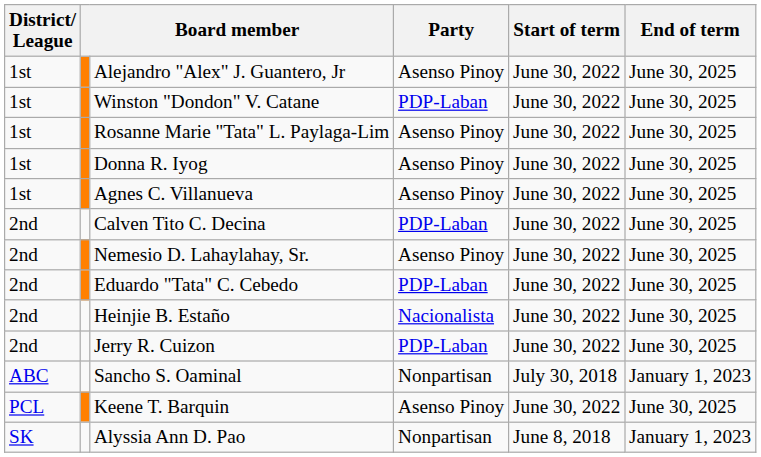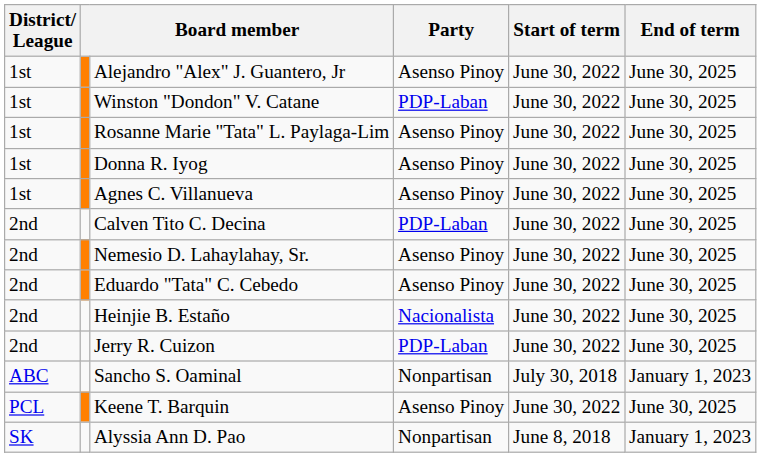(443, 284) PDP-Laban -> (451, 284) Asenso Pinoy
